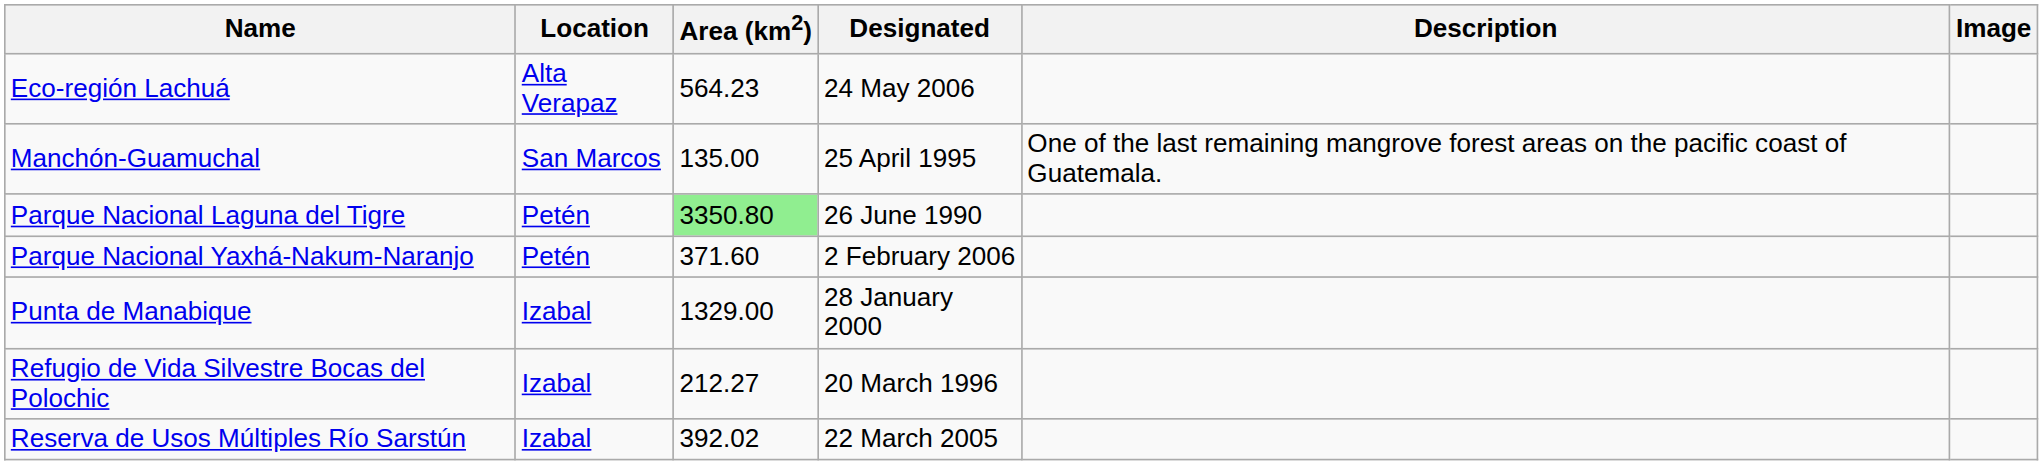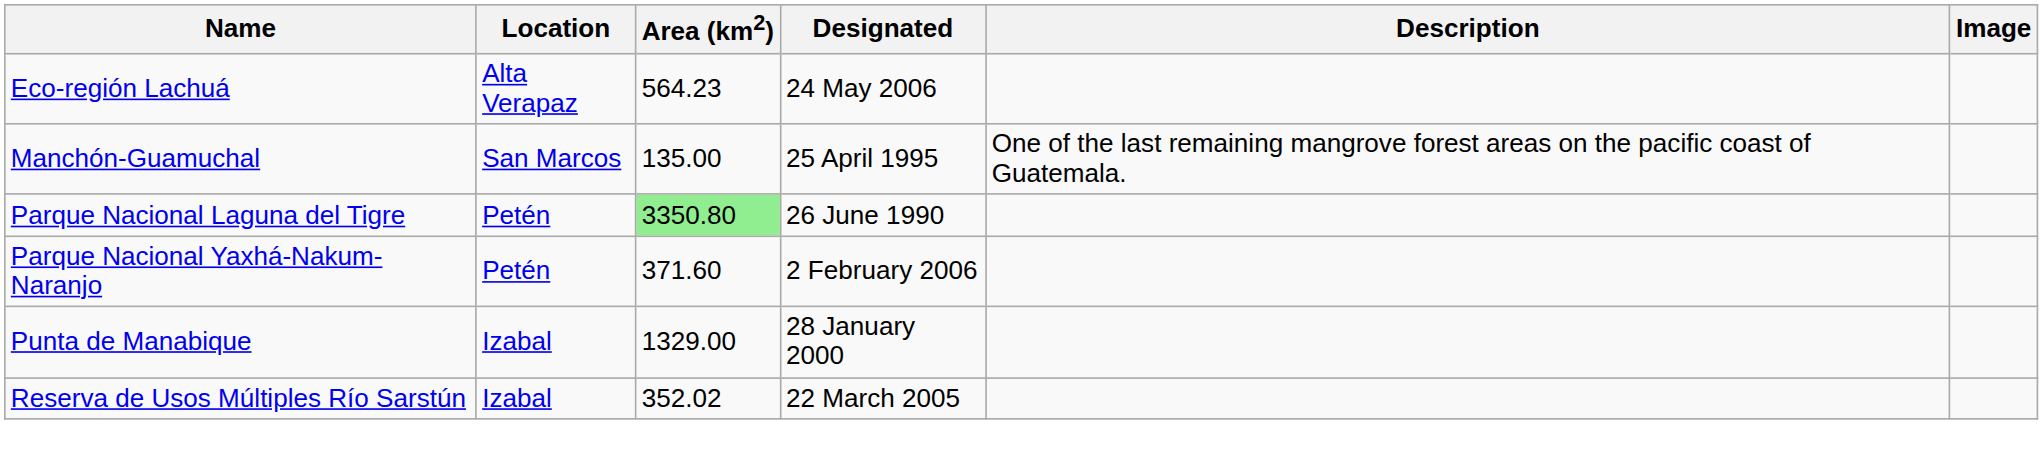- row: (218, 383)
(719, 439) 392.02 -> (682, 397) 352.02
